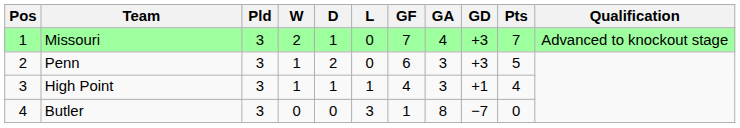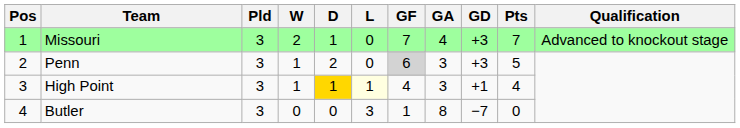(406, 63) no background -> (406, 63) lightgrey background
(333, 87) no background -> (333, 87) gold background
(370, 87) no background -> (370, 87) lightyellow background
